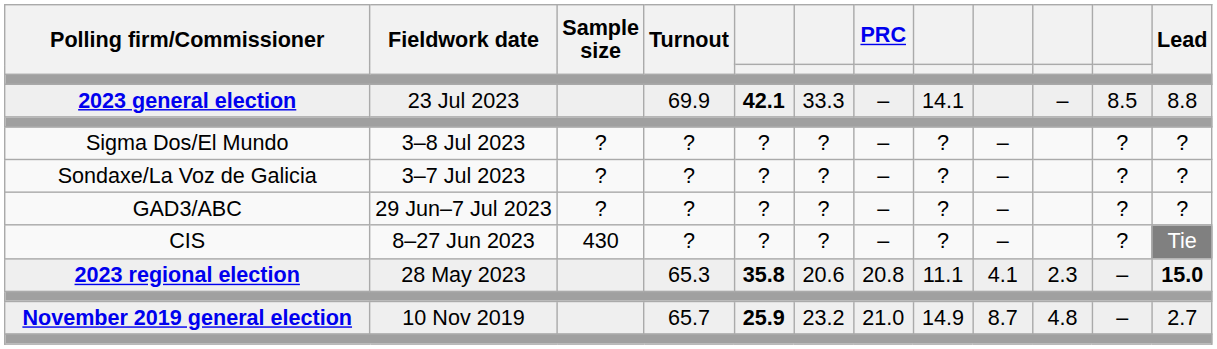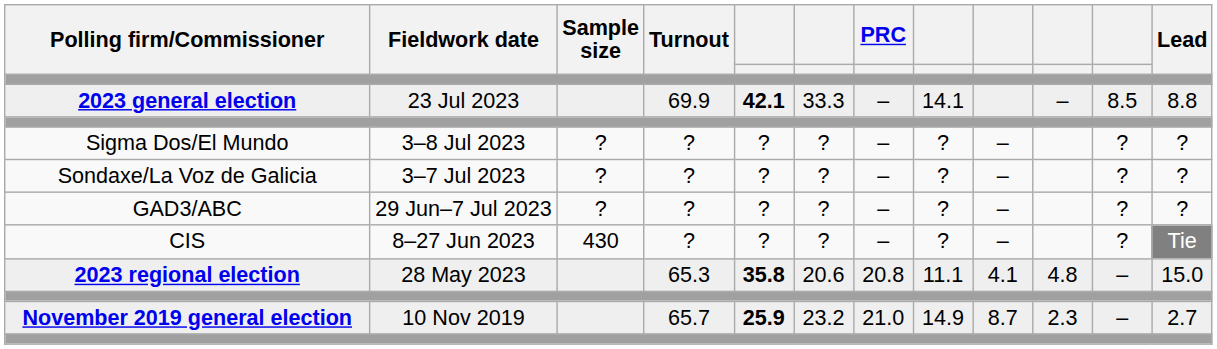(1062, 274) 2.3 -> (1062, 274) 4.8
(1182, 274) bold -> (1182, 274) normal
(1062, 317) 4.8 -> (1062, 317) 2.3
